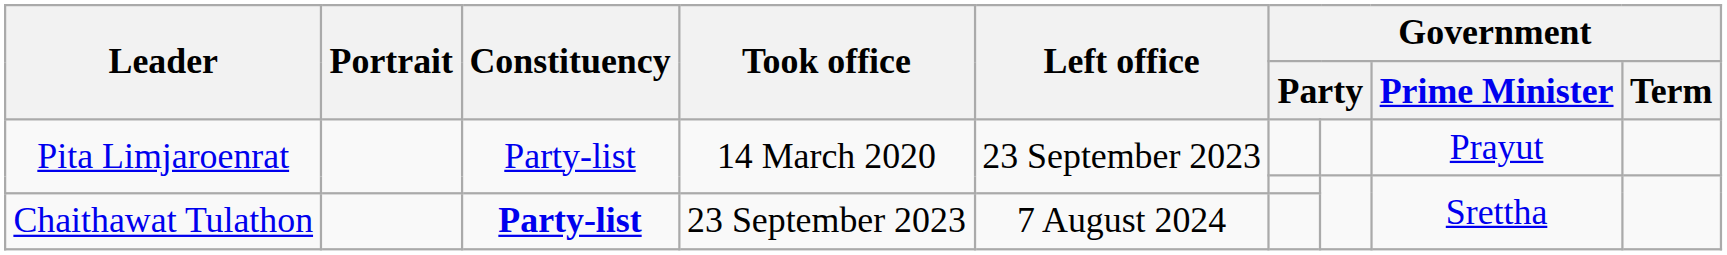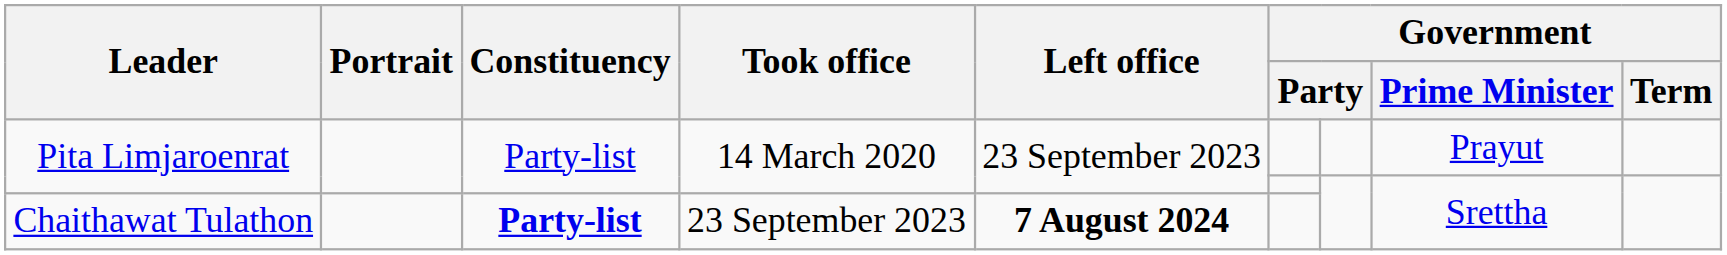(1122, 219) normal -> (1122, 219) bold
